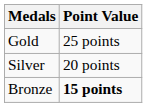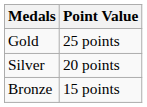(93, 89) bold -> (91, 89) normal
